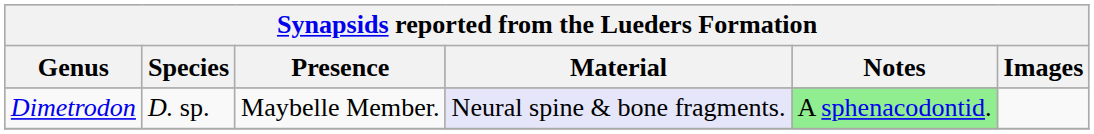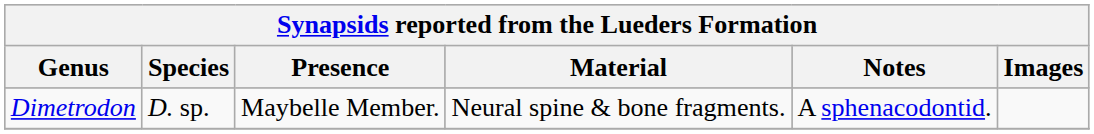(618, 107) lavender background -> (618, 107) no background
(895, 107) lightgreen background -> (895, 107) no background
